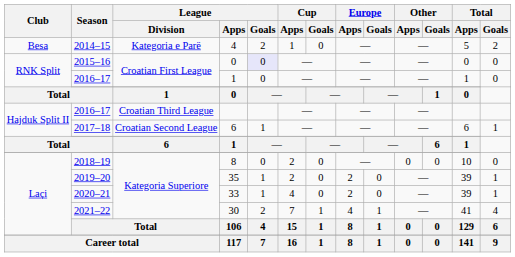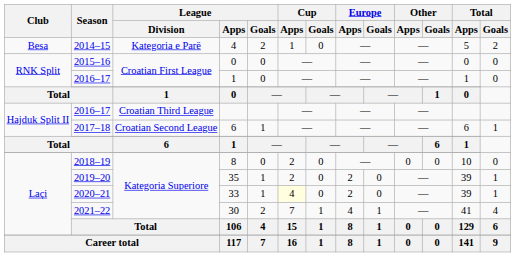(263, 62) lavender background -> (263, 62) no background
(292, 194) no background -> (292, 194) lightyellow background
